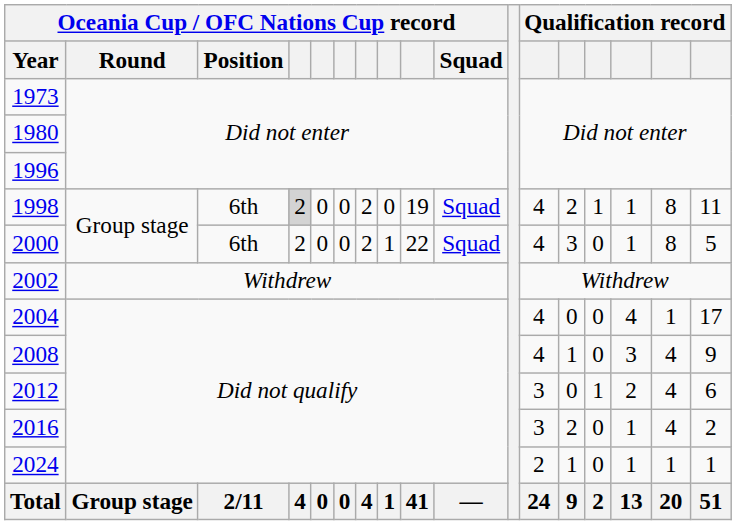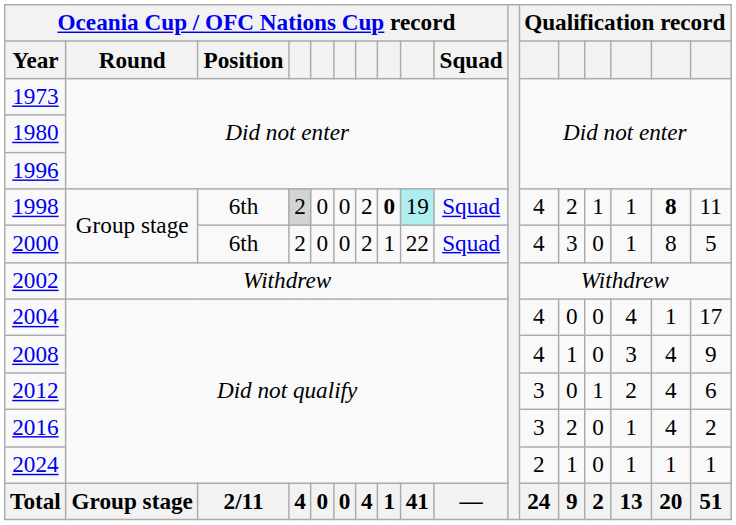(389, 206) normal -> (389, 206) bold
(417, 206) no background -> (417, 206) paleturquoise background
(671, 206) normal -> (671, 206) bold
